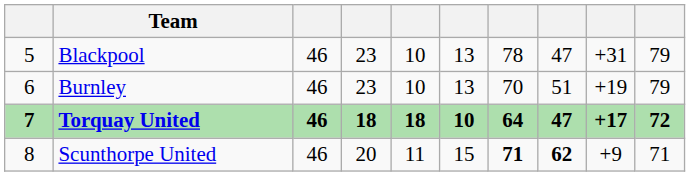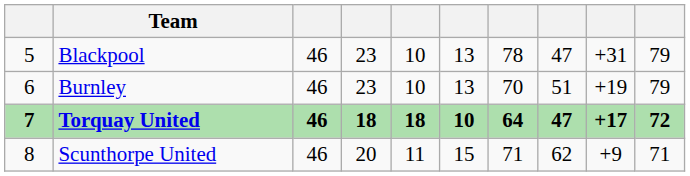(513, 154) bold -> (513, 154) normal
(562, 154) bold -> (562, 154) normal
